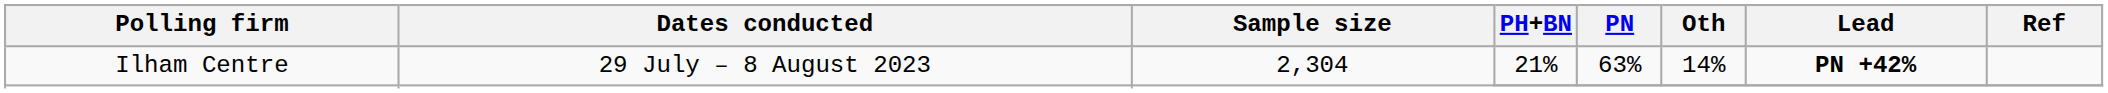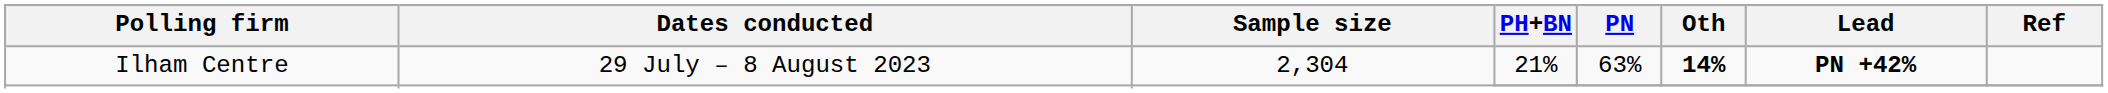(1704, 66) normal -> (1704, 66) bold
